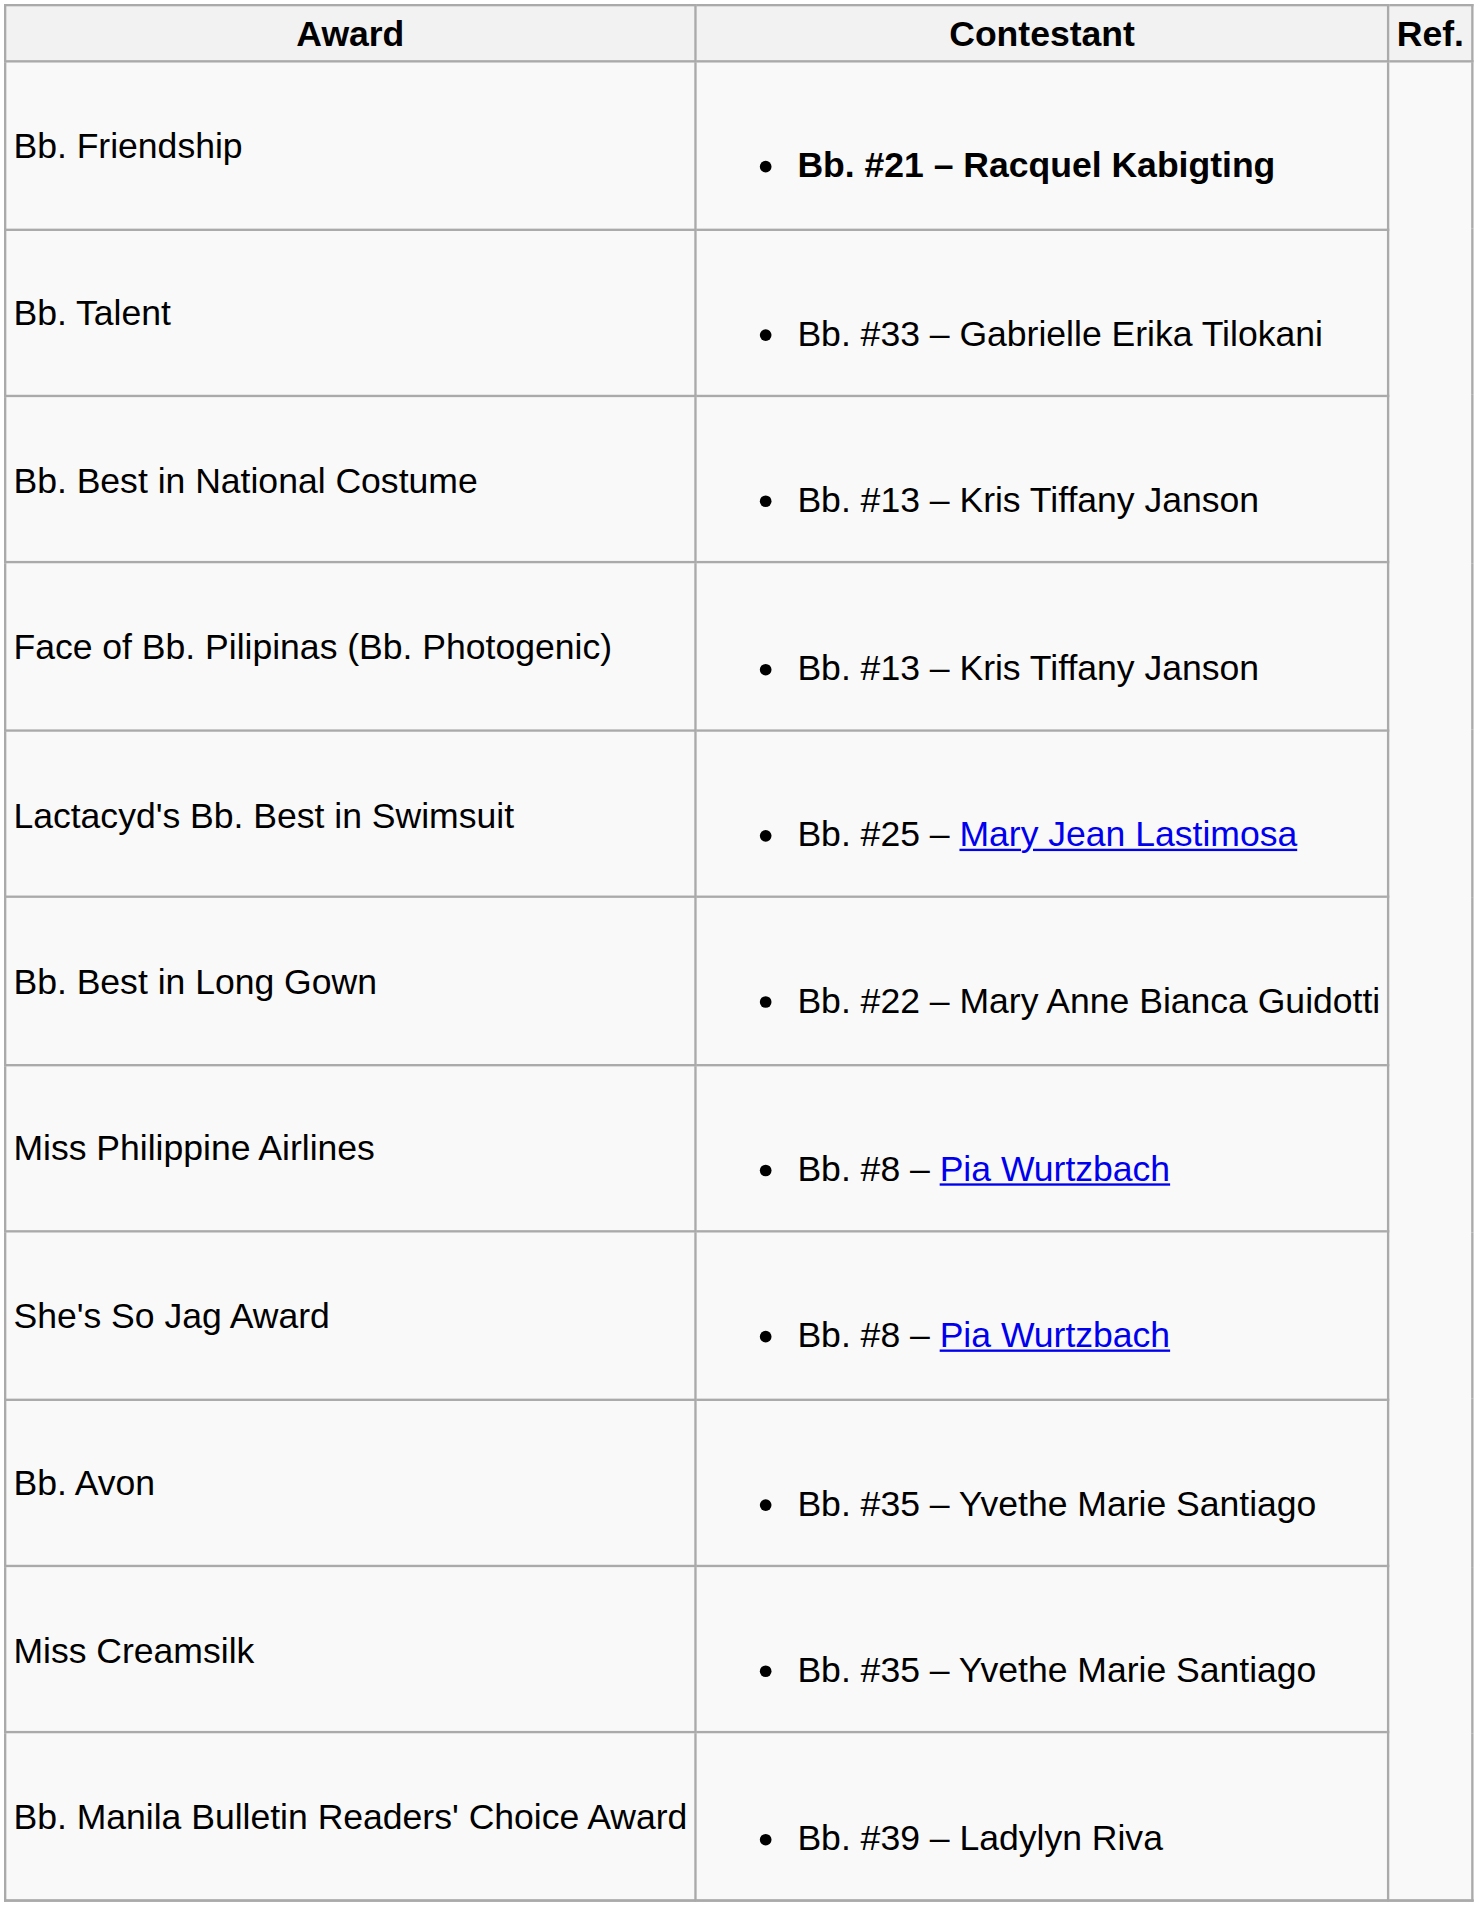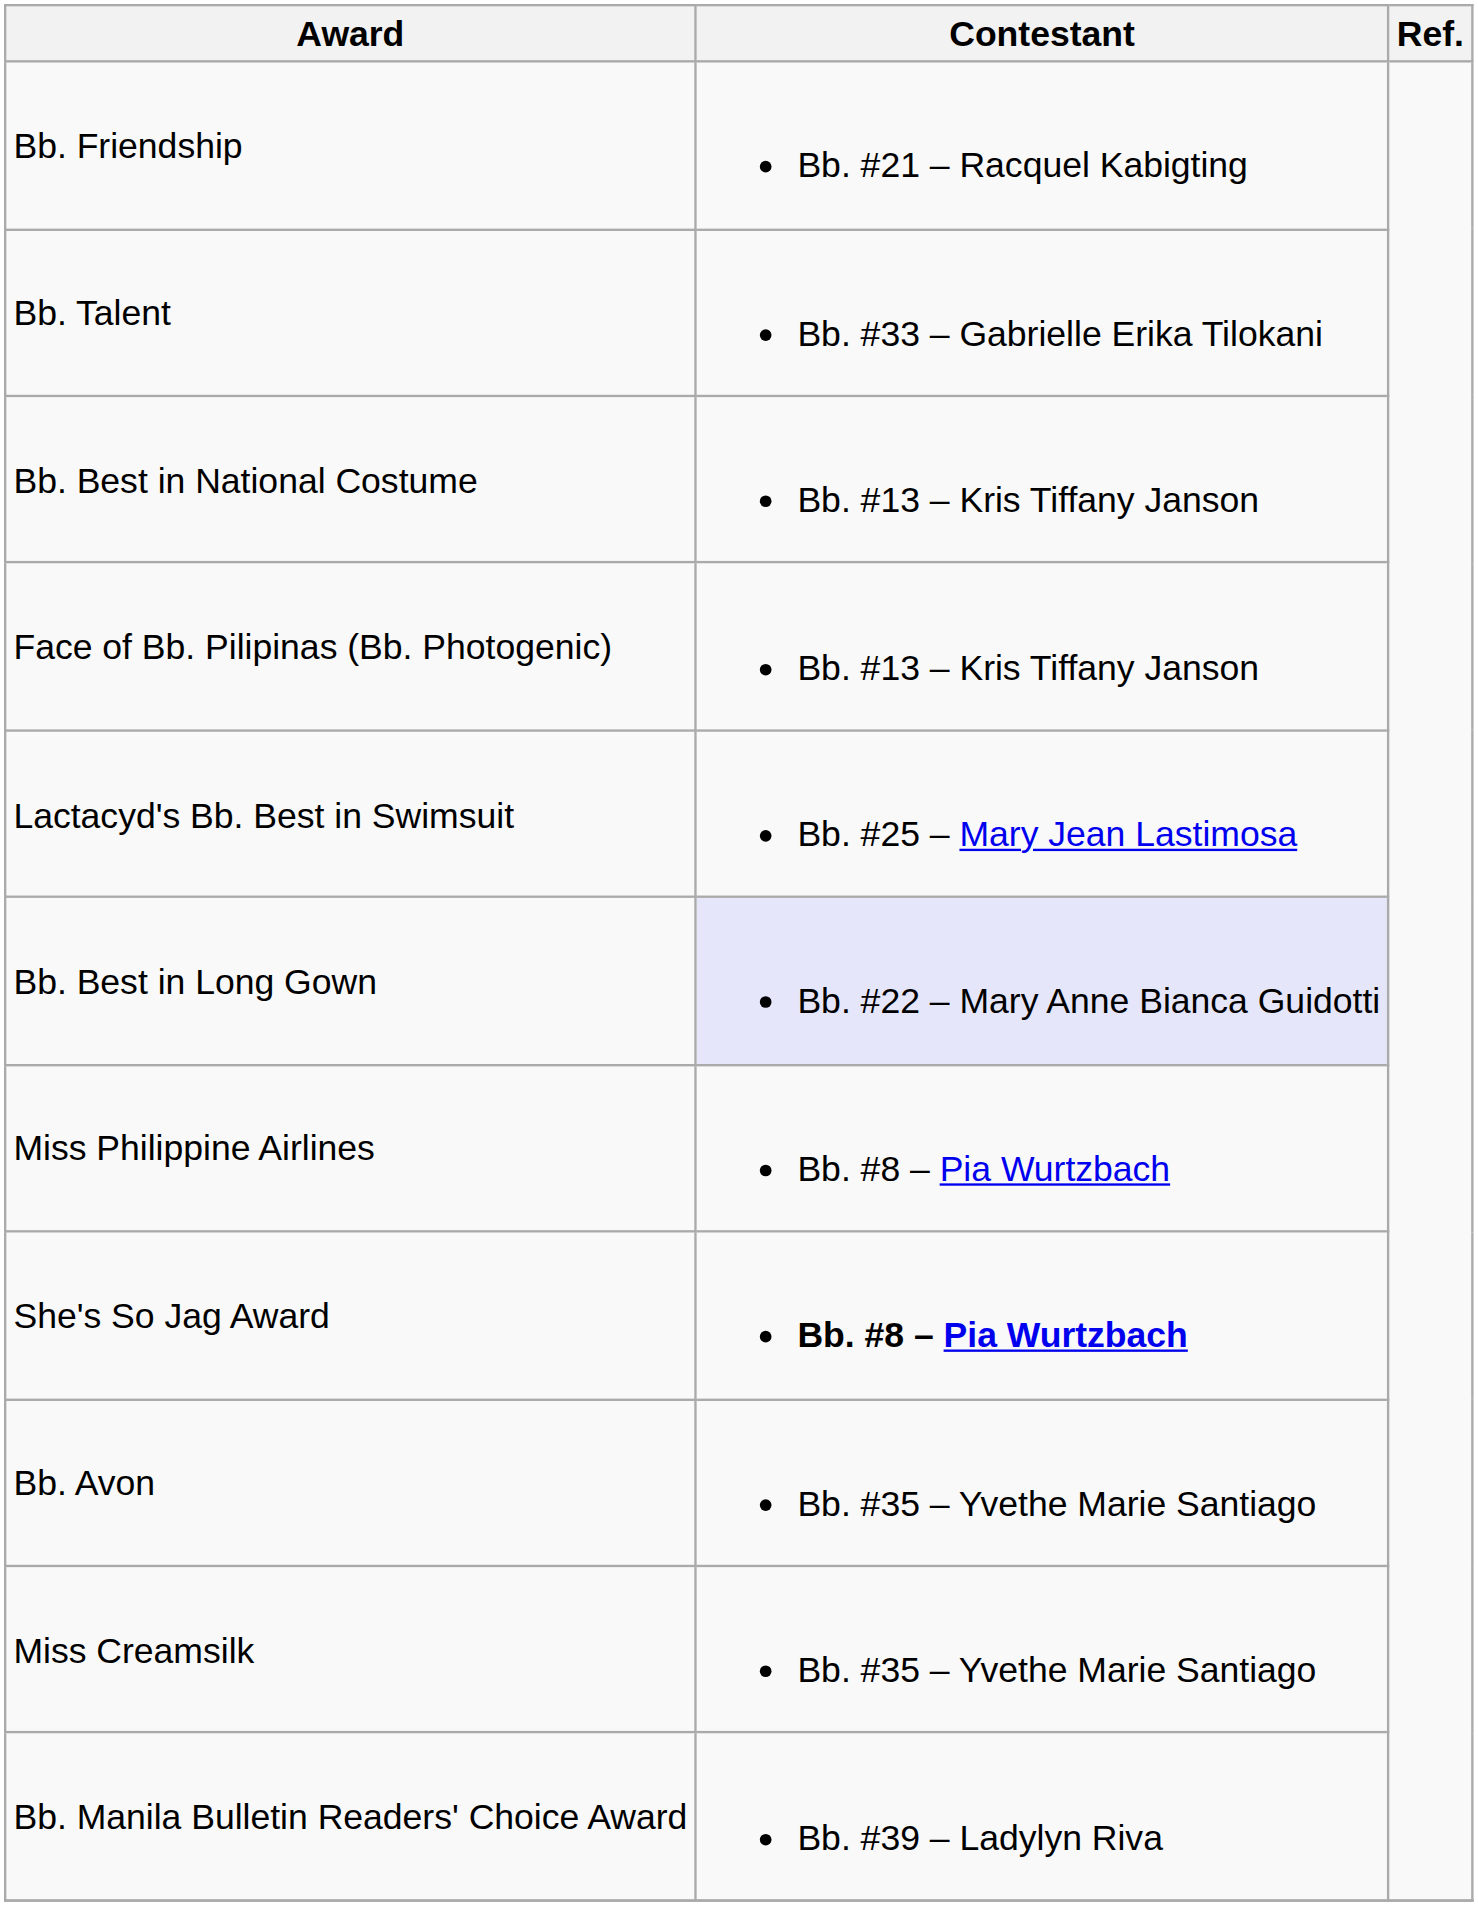(1042, 165) bold -> (1042, 165) normal
(1042, 1001) no background -> (1042, 1001) lavender background
(1042, 1335) normal -> (1042, 1335) bold
